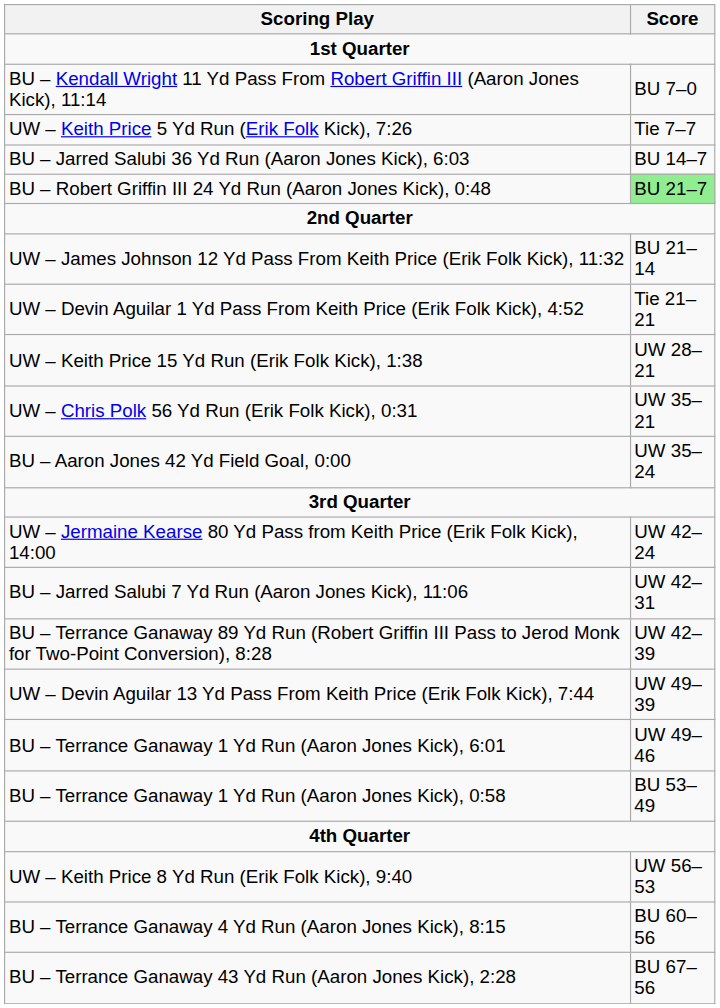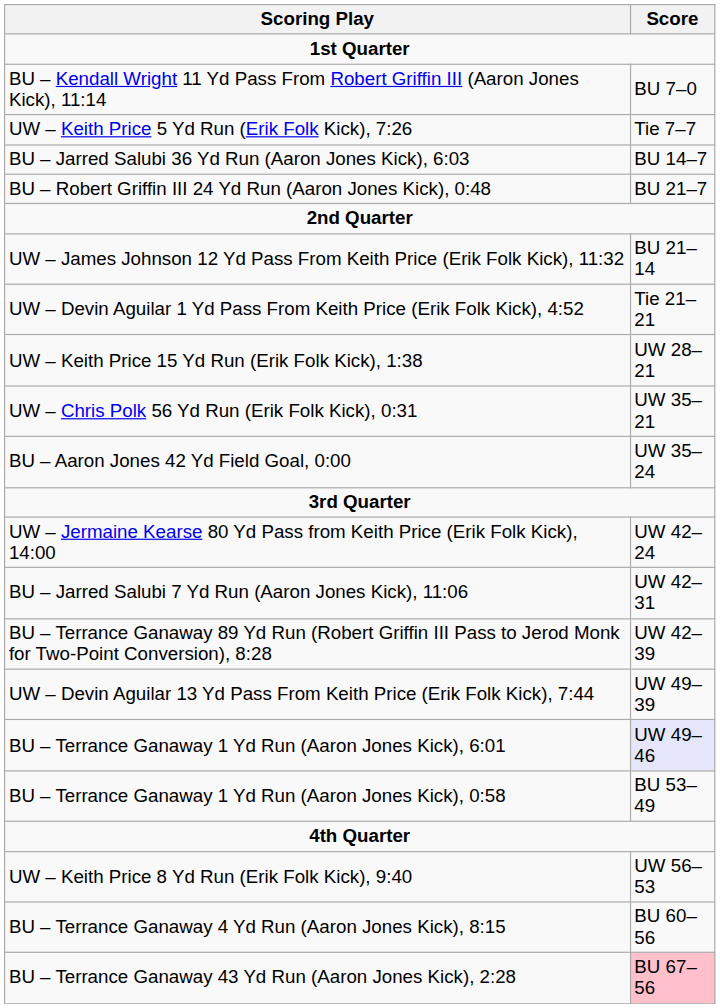(671, 188) lightgreen background -> (671, 188) no background
(668, 745) no background -> (668, 745) lavender background
(666, 977) no background -> (666, 977) pink background
